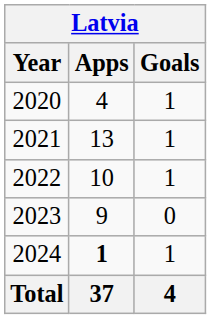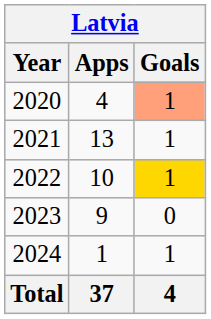(170, 100) no background -> (170, 100) lightsalmon background
(170, 178) no background -> (170, 178) gold background
(102, 255) bold -> (102, 255) normal
